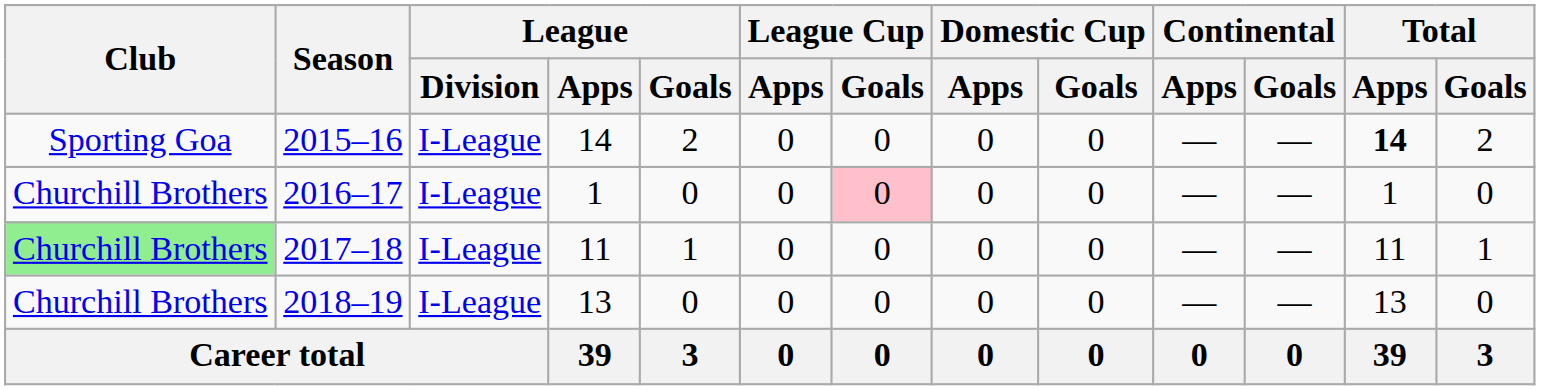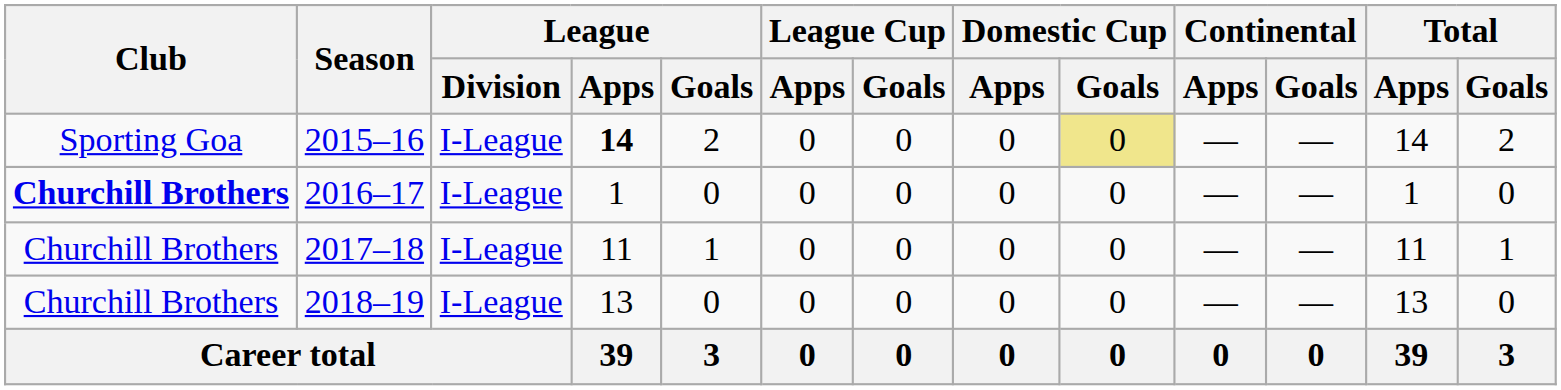(595, 139) normal -> (616, 139) bold
(1096, 139) no background -> (1118, 139) khaki background
(1390, 139) bold -> (1411, 139) normal
(140, 193) normal -> (151, 193) bold
(882, 193) pink background -> (904, 193) no background
(140, 247) lightgreen background -> (151, 247) no background
